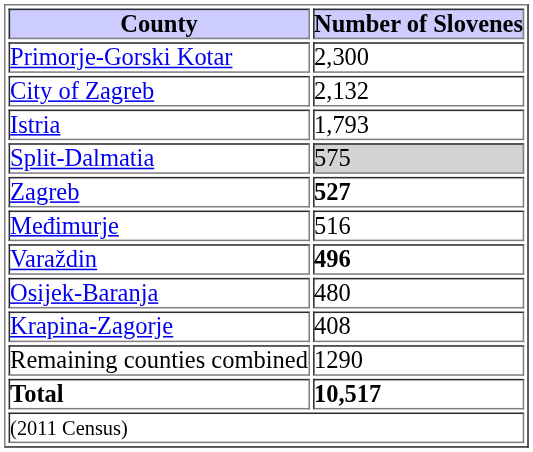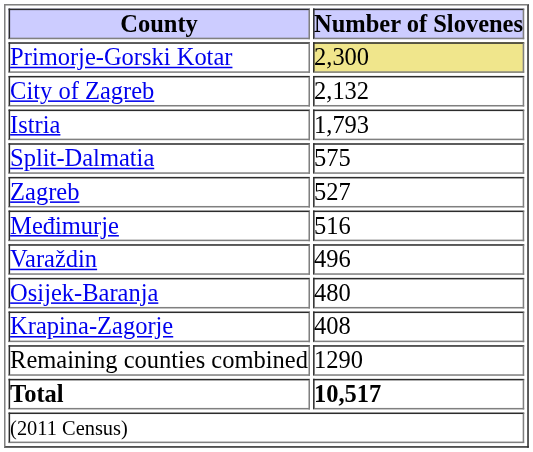(342, 57) no background -> (342, 57) khaki background
(332, 158) lightgrey background -> (332, 158) no background
(332, 191) bold -> (332, 191) normal
(332, 259) bold -> (332, 259) normal
